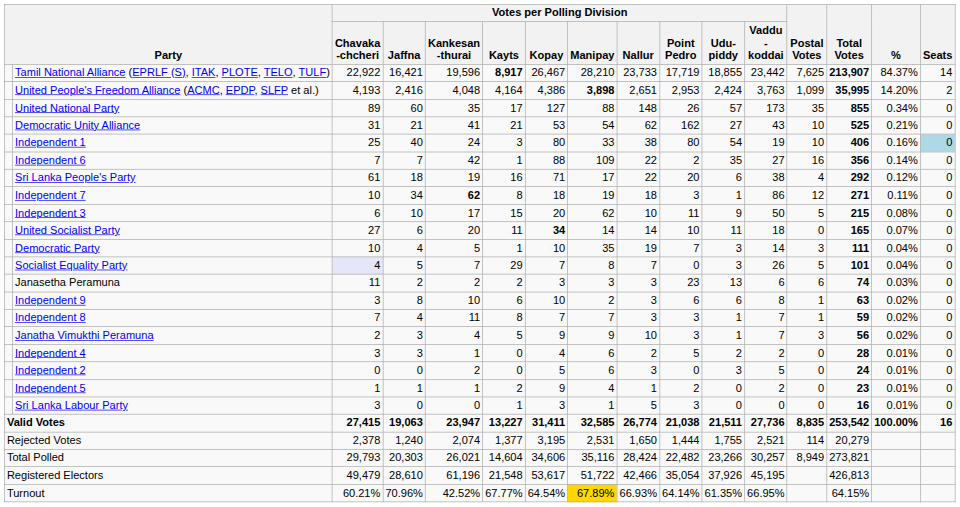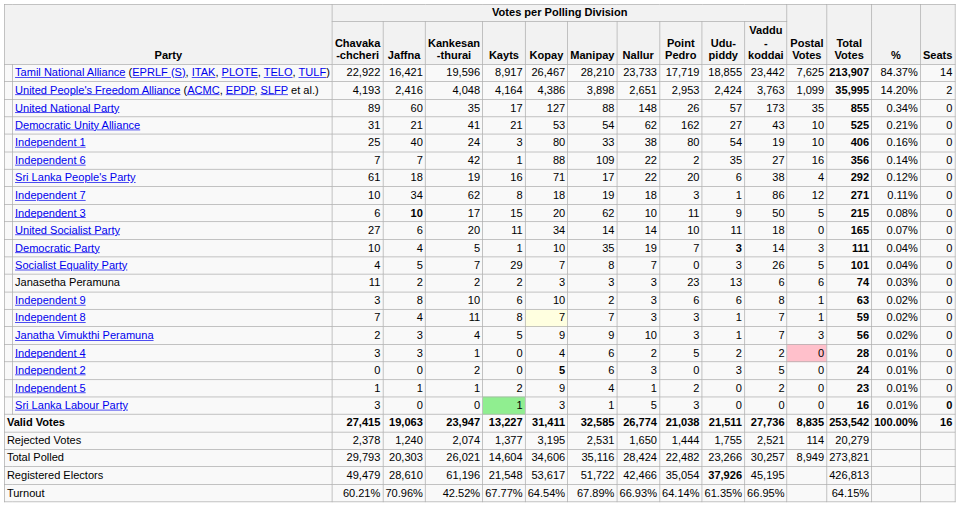(509, 73) bold -> (509, 73) normal
(601, 90) bold -> (601, 90) normal
(949, 143) lightblue background -> (949, 143) no background
(474, 195) bold -> (474, 195) normal
(417, 213) normal -> (417, 213) bold
(559, 230) bold -> (559, 230) normal
(739, 248) normal -> (739, 248) bold
(377, 265) lavender background -> (377, 265) no background
(562, 318) no background -> (562, 318) lightyellow background
(821, 353) no background -> (821, 353) pink background
(562, 370) normal -> (562, 370) bold
(520, 405) no background -> (520, 405) lightgreen background
(949, 405) normal -> (949, 405) bold
(725, 475) normal -> (725, 475) bold
(596, 493) gold background -> (596, 493) no background
